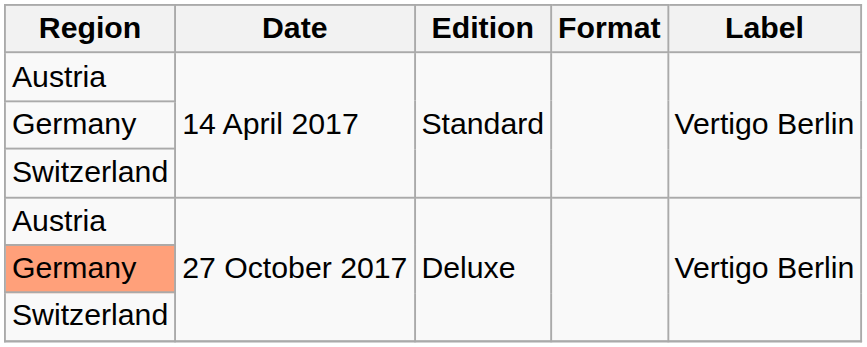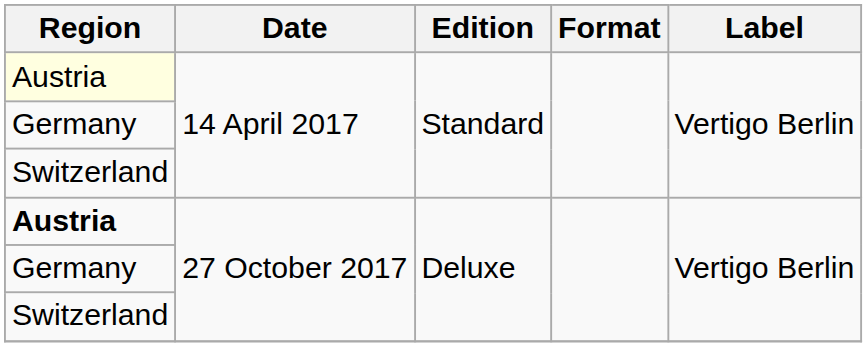(59, 76) no background -> (59, 76) lightyellow background
(59, 220) normal -> (64, 220) bold
(74, 268) lightsalmon background -> (74, 268) no background
